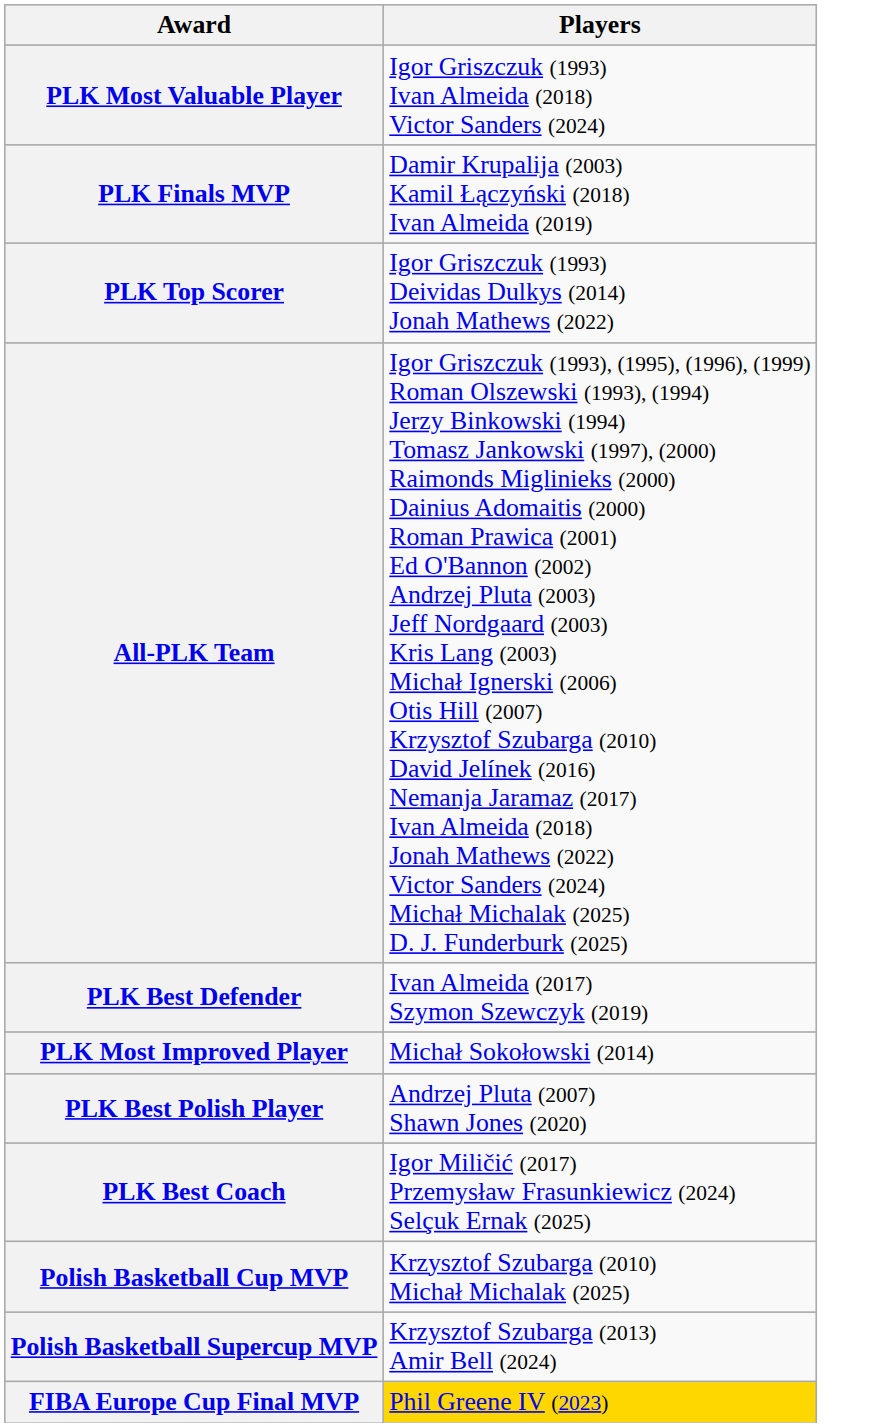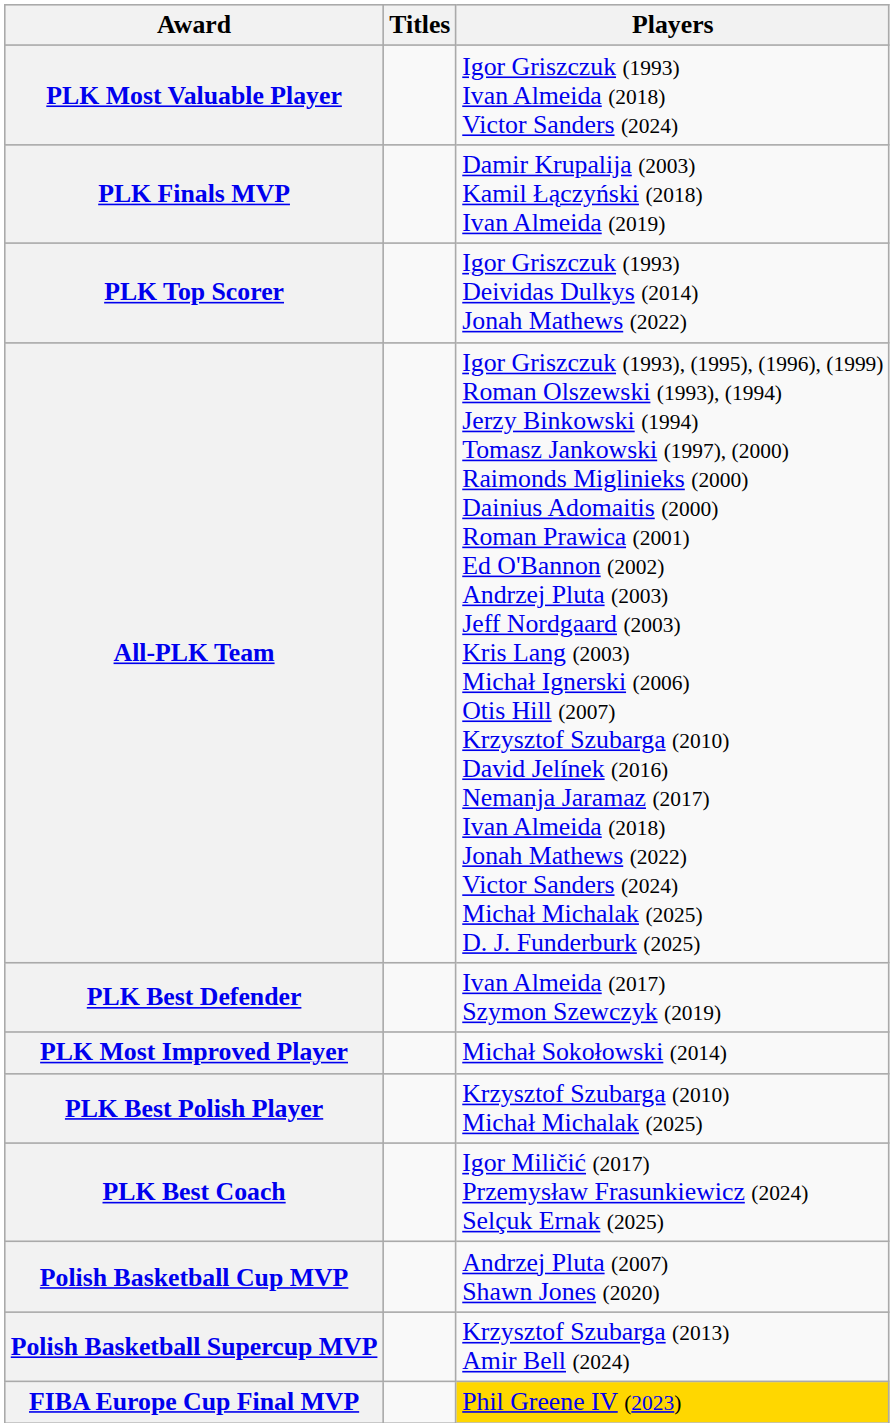+ column: (420, 24)
(492, 1107) Andrzej Pluta (2007) Shawn Jones (2020) -> (596, 1107) Krzysztof Szubarga (2010) Michał Michalak (2025)
(523, 1276) Krzysztof Szubarga (2010) Michał Michalak (2025) -> (565, 1276) Andrzej Pluta (2007) Shawn Jones (2020)
